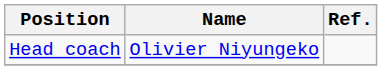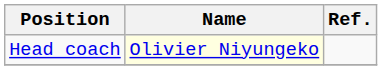(224, 50) no background -> (224, 50) lightyellow background
